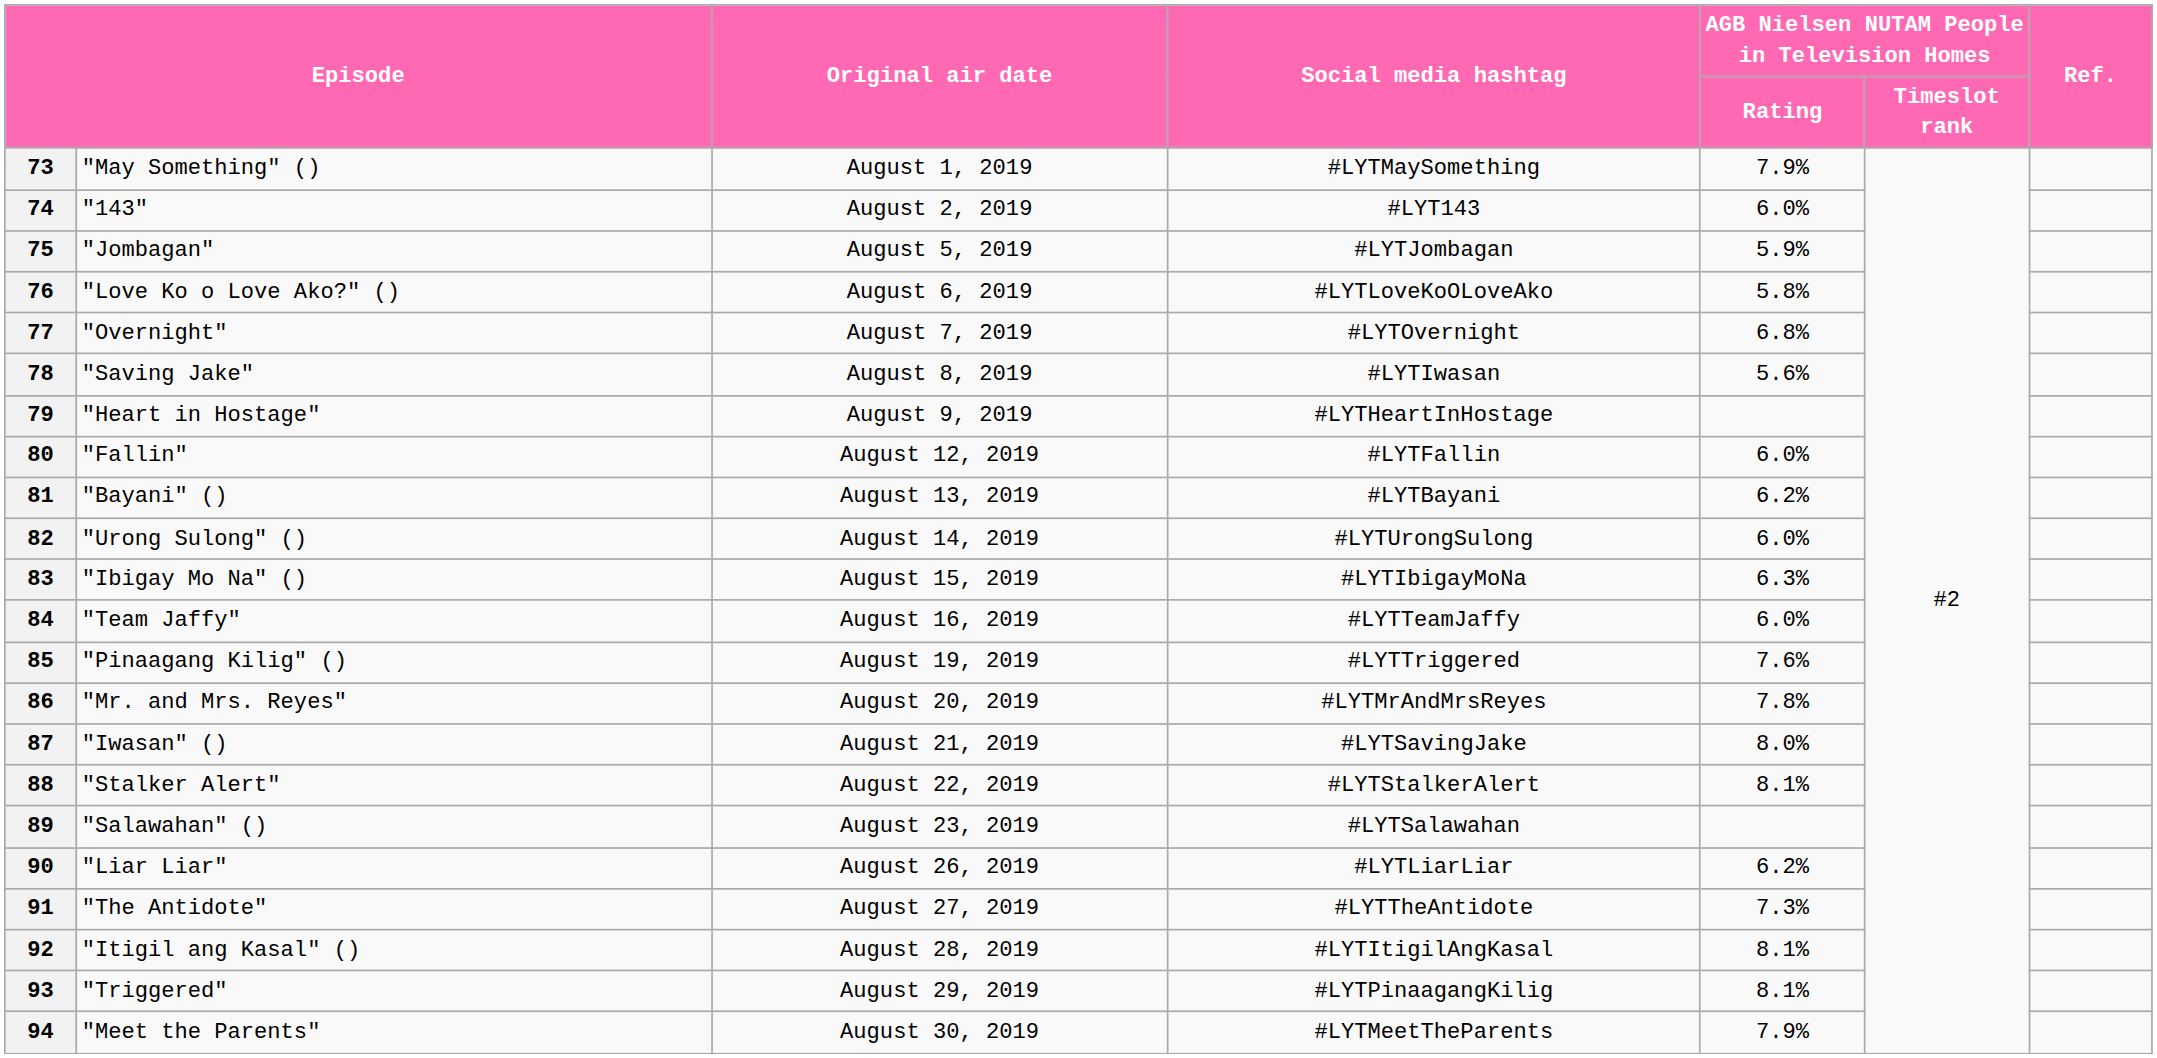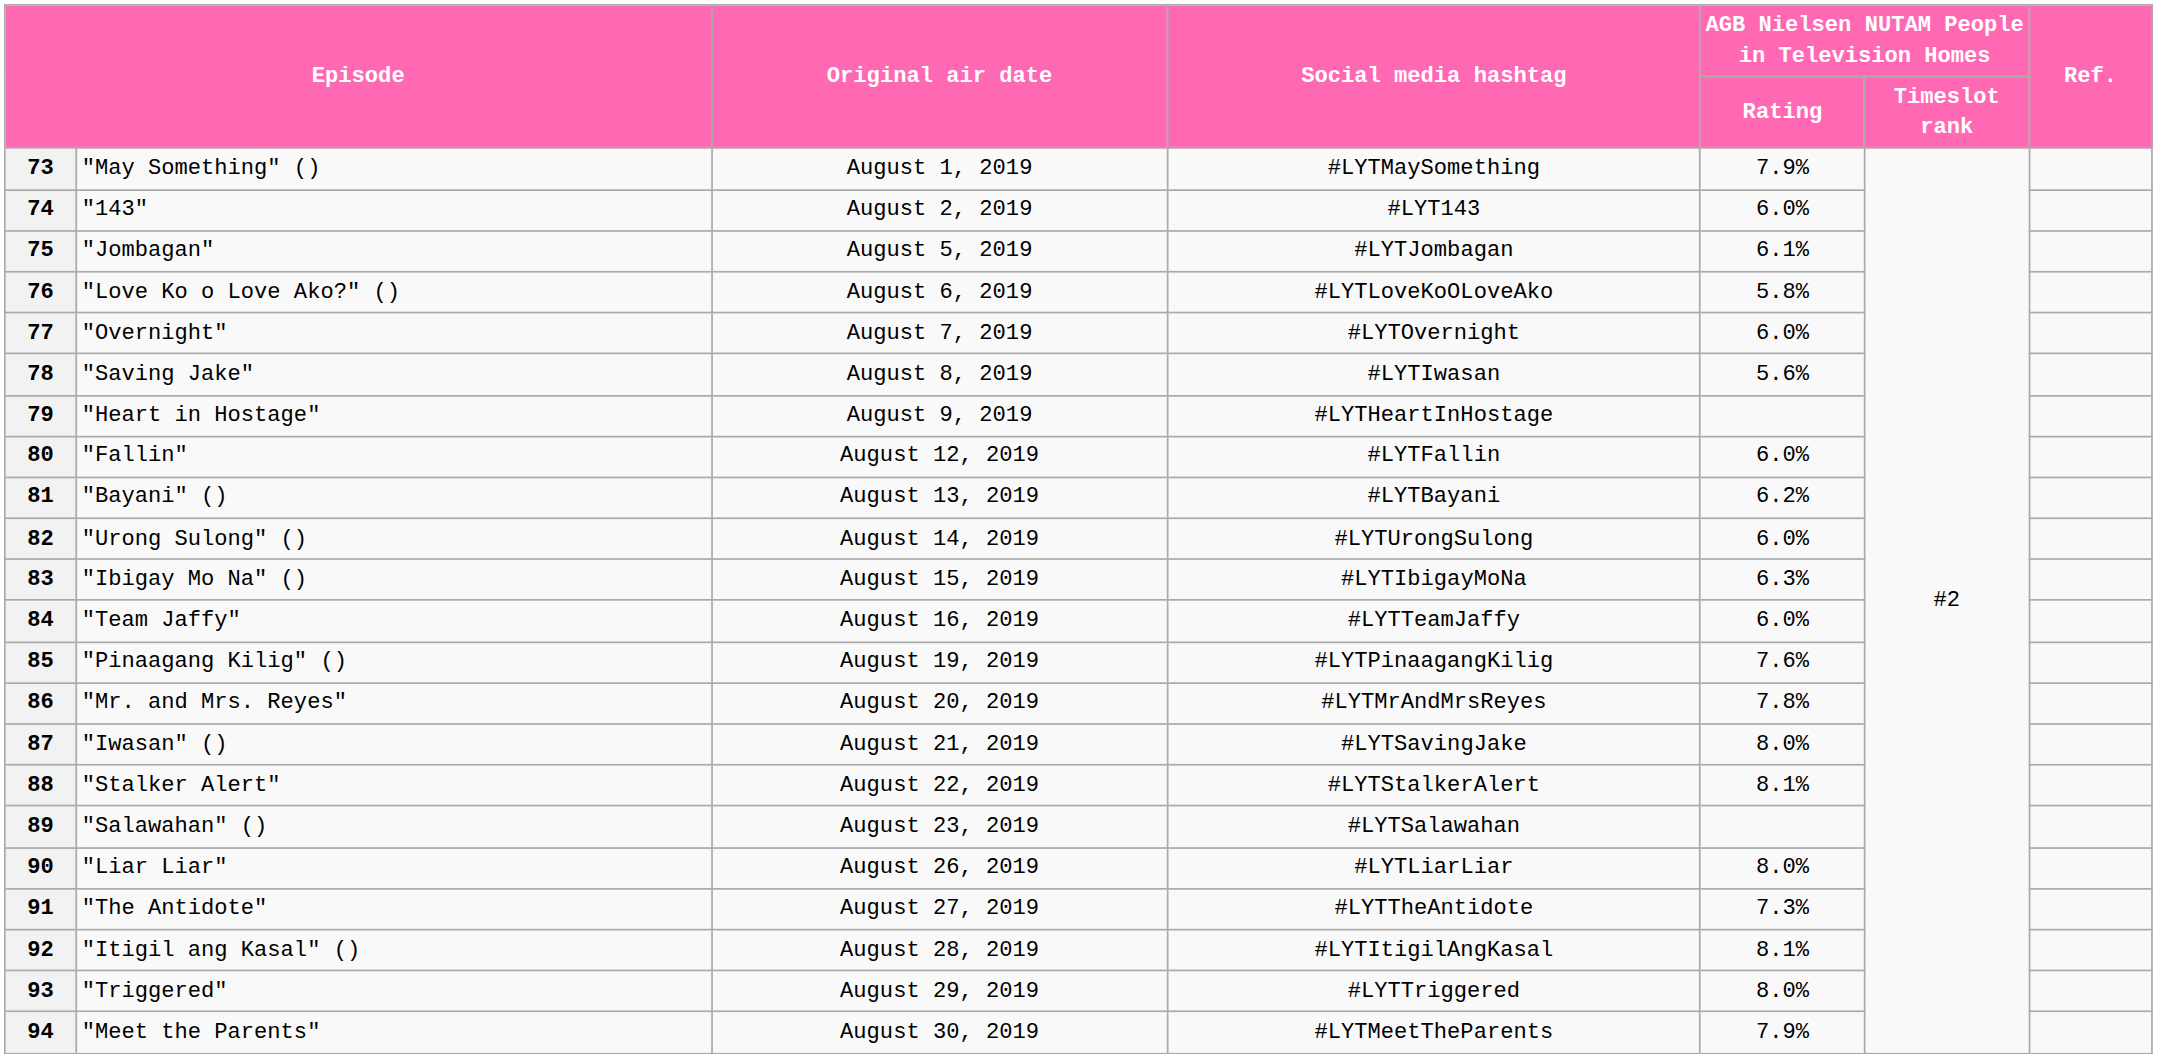(1782, 250) 5.9% -> (1782, 250) 6.1%
(1782, 332) 6.8% -> (1782, 332) 6.0%
(1434, 661) #LYTTriggered -> (1434, 661) #LYTPinaagangKilig
(1782, 867) 6.2% -> (1782, 867) 8.0%
(1434, 990) #LYTPinaagangKilig -> (1434, 990) #LYTTriggered
(1782, 990) 8.1% -> (1782, 990) 8.0%
